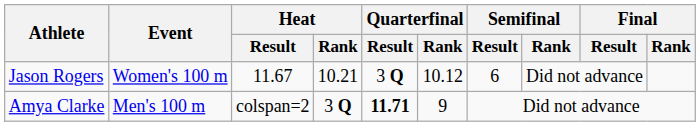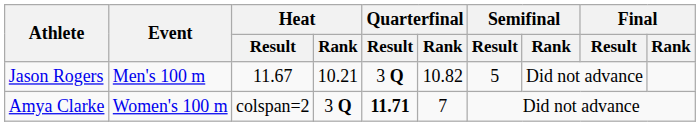(170, 76) Women's 100 m -> (159, 76) Men's 100 m
(443, 76) 10.12 -> (443, 76) 10.82
(495, 76) 6 -> (495, 76) 5
(159, 106) Men's 100 m -> (170, 106) Women's 100 m
(443, 106) 9 -> (443, 106) 7
